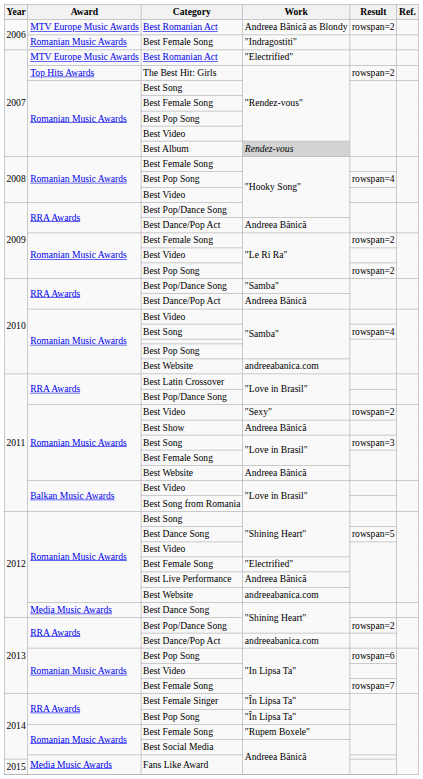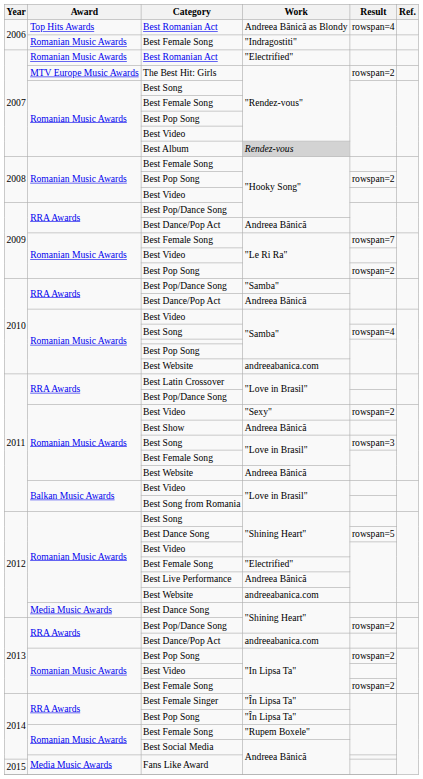(84, 27) MTV Europe Music Awards -> (62, 27) Top Hits Awards
(373, 27) rowspan=2 -> (373, 27) rowspan=4
(84, 57) MTV Europe Music Awards -> (78, 57) Romanian Music Awards
(62, 73) Top Hits Awards -> (84, 73) MTV Europe Music Awards
(373, 179) rowspan=4 -> (373, 179) rowspan=2
(373, 240) rowspan=2 -> (373, 240) rowspan=7
(373, 655) rowspan=6 -> (373, 655) rowspan=2
(373, 686) rowspan=7 -> (373, 686) rowspan=2
